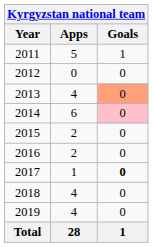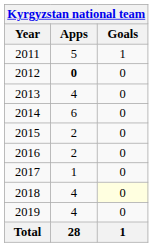(74, 73) normal -> (74, 73) bold
(123, 93) lightsalmon background -> (123, 93) no background
(123, 113) pink background -> (123, 113) no background
(123, 172) bold -> (123, 172) normal
(123, 192) no background -> (123, 192) lightyellow background
